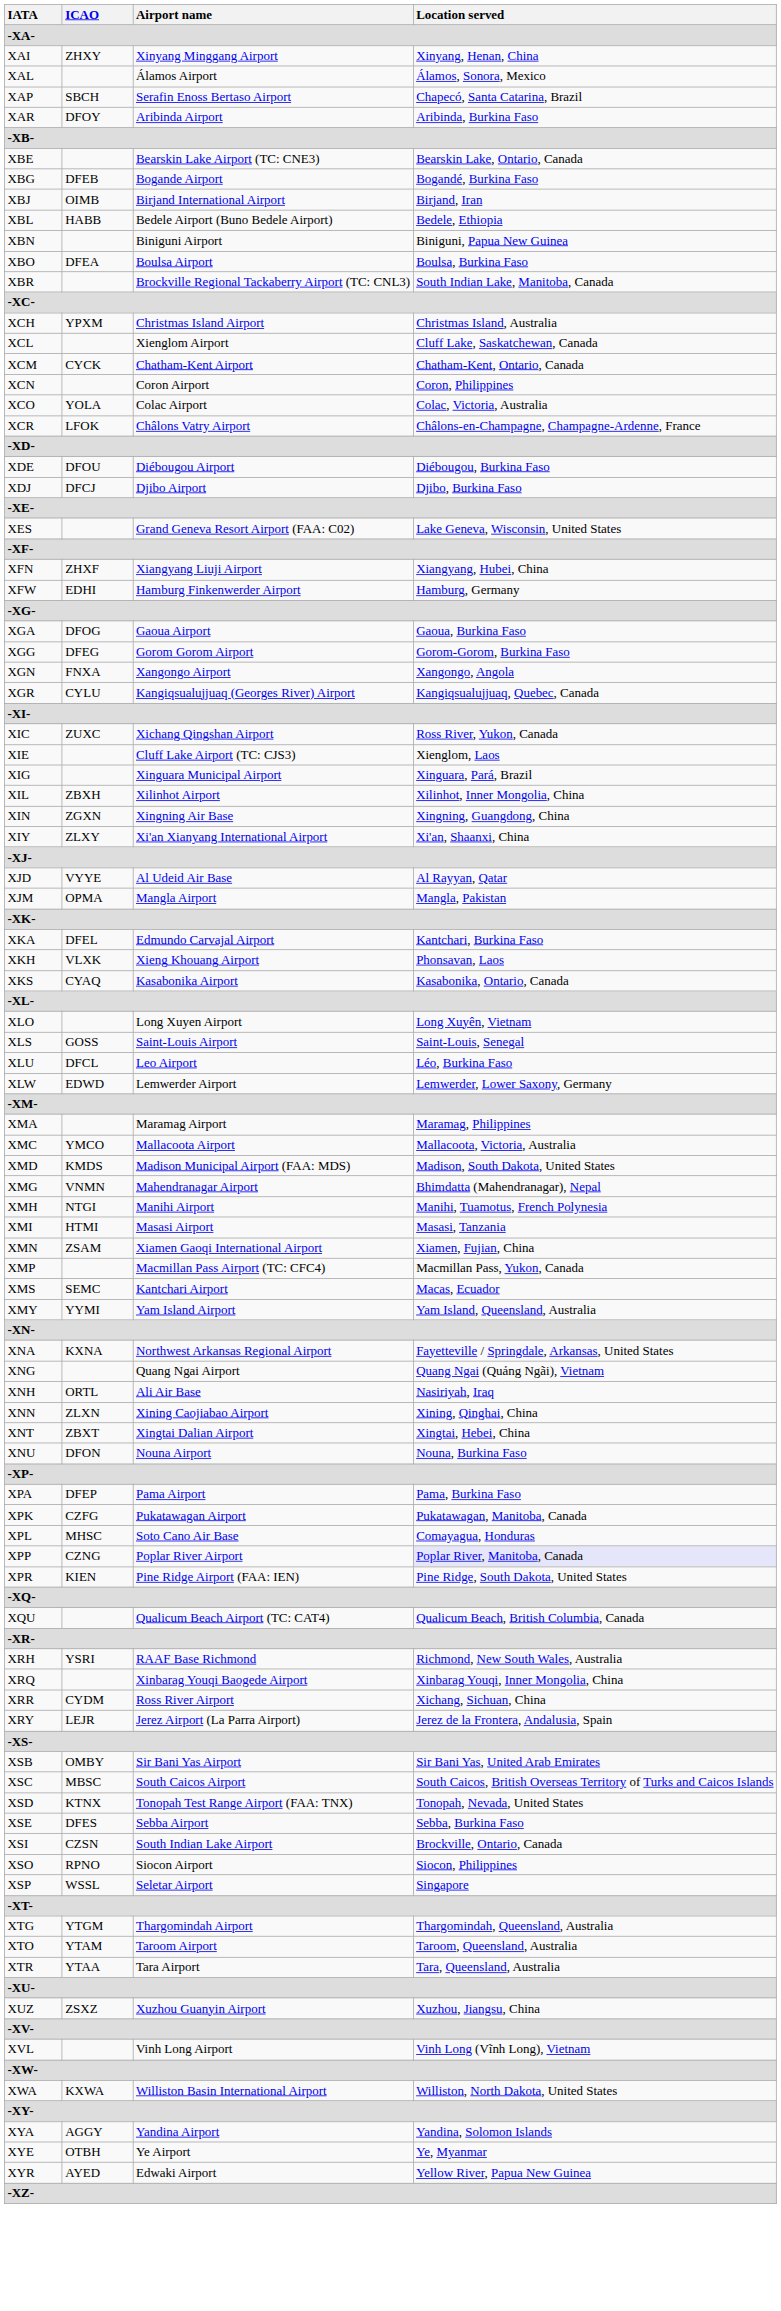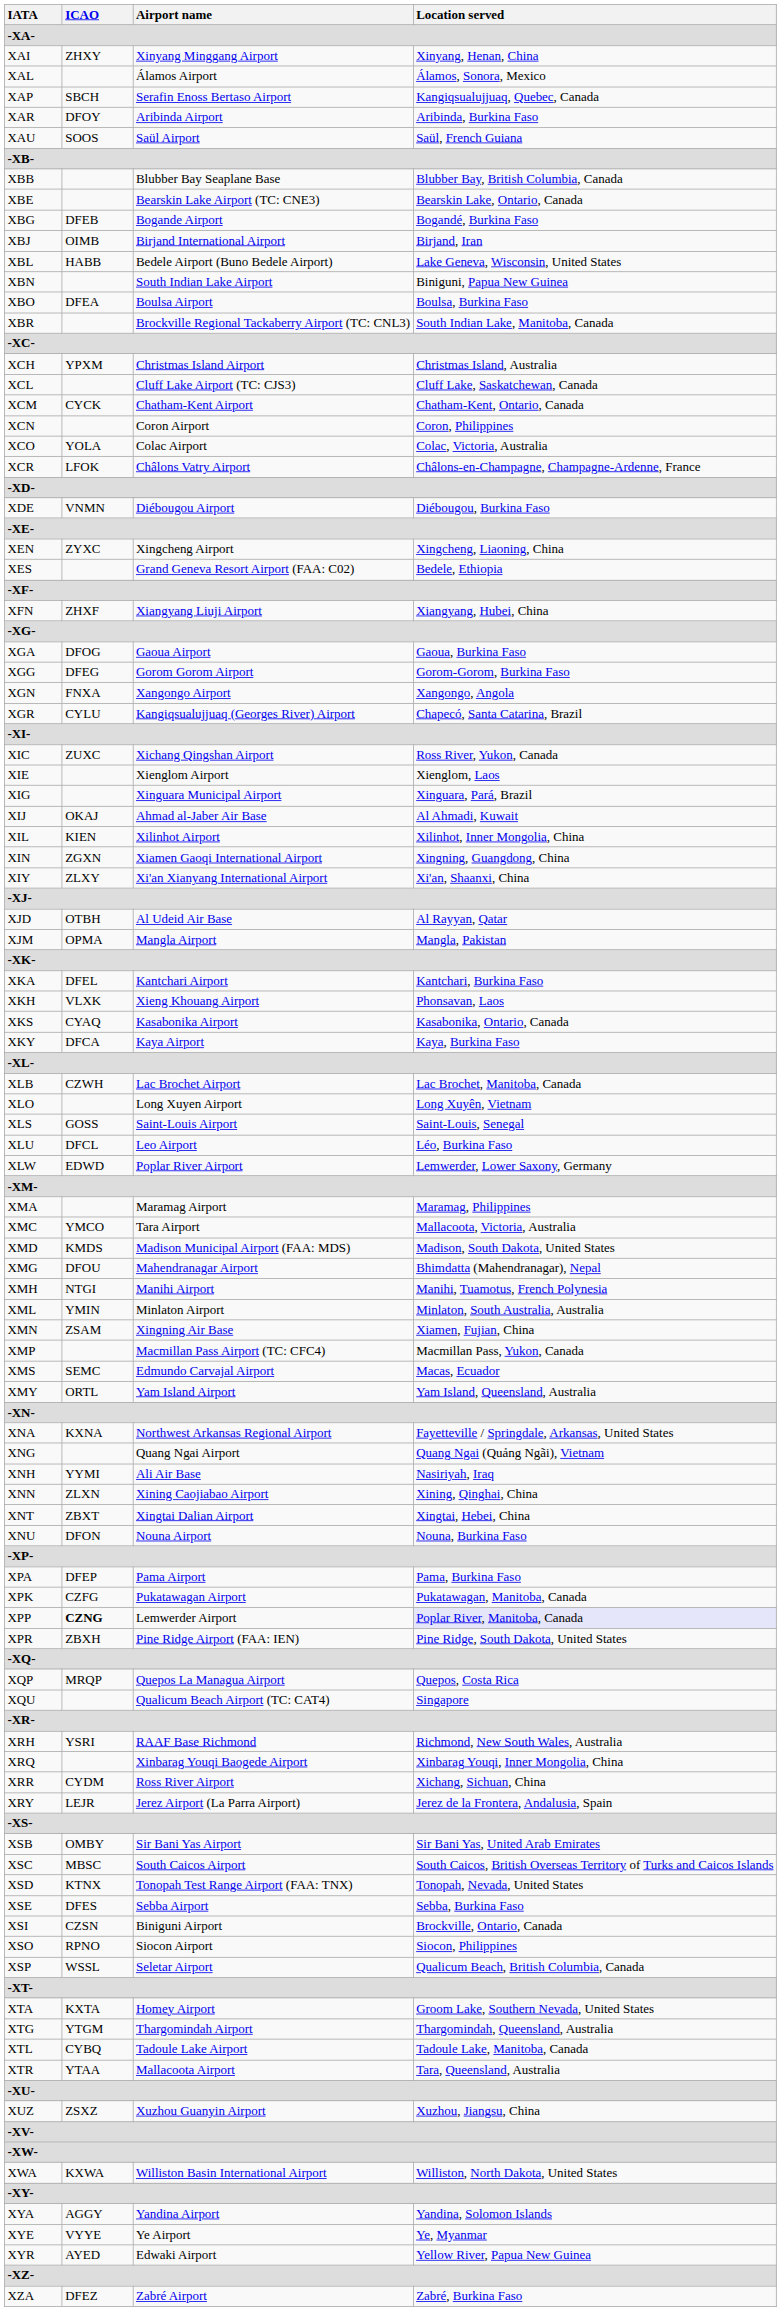(499, 96) Chapecó, Santa Catarina, Brazil -> (508, 96) Kangiqsualujjuaq, Quebec, Canada
+ row: (21, 138)
+ row: (21, 179)
(459, 220) Bedele, Ethiopia -> (519, 261) Lake Geneva, Wisconsin, United States
(179, 240) Biniguni Airport -> (204, 281) South Indian Lake Airport
(182, 343) Xienglom Airport -> (216, 384) Cluff Lake Airport (TC: CJS3)
(83, 466) DFOU -> (85, 508) VNMN
- row: (19, 487)
+ row: (21, 549)
(519, 528) Lake Geneva, Wisconsin, United States -> (459, 569) Bedele, Ethiopia
- row: (22, 590)
(508, 693) Kangiqsualujjuaq, Quebec, Canada -> (499, 713) Chapecó, Santa Catarina, Brazil
(216, 754) Cluff Lake Airport (TC: CJS3) -> (182, 775) Xienglom Airport
+ row: (17, 816)
(83, 795) ZBXH -> (81, 836) KIEN
(185, 816) Xingning Air Base -> (229, 857) Xiamen Gaoqi International Airport
(83, 878) VYYE -> (83, 919) OTBH
(205, 939) Edmundo Carvajal Airport -> (182, 980) Kantchari Airport
+ row: (21, 1042)
+ row: (20, 1083)
(186, 1083) Lemwerder Airport -> (189, 1165) Poplar River Airport
(185, 1145) Mallacoota Airport -> (168, 1227) Tara Airport
(85, 1186) VNMN -> (83, 1268) DFOU
- row: (20, 1227)
+ row: (22, 1309)
(229, 1248) Xiamen Gaoqi International Airport -> (185, 1330) Xingning Air Base
(182, 1289) Kantchari Airport -> (205, 1371) Edmundo Carvajal Airport
(82, 1309) YYMI -> (82, 1391) ORTL
(82, 1391) ORTL -> (82, 1474) YYMI
- row: (20, 1535)
(83, 1556) normal -> (84, 1617) bold
(189, 1556) Poplar River Airport -> (186, 1617) Lemwerder Airport
(81, 1576) KIEN -> (83, 1638) ZBXH
+ row: (20, 1679)
(530, 1617) Qualicum Beach, British Columbia, Canada -> (442, 1700) Singapore
(204, 1844) South Indian Lake Airport -> (179, 1926) Biniguni Airport
(442, 1885) Singapore -> (530, 1967) Qualicum Beach, British Columbia, Canada
+ row: (20, 2008)
+ row: (20, 2049)
- row: (21, 1946)
(168, 1967) Tara Airport -> (185, 2070) Mallacoota Airport
- row: (21, 2049)
(83, 2152) OTBH -> (83, 2234) VYYE
+ row: (21, 2296)
